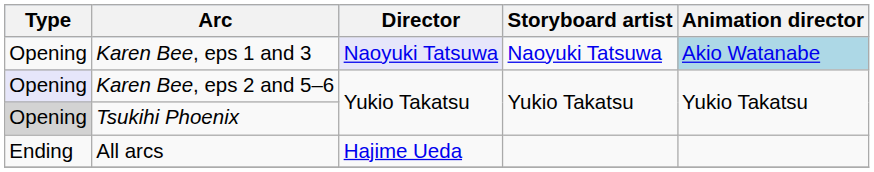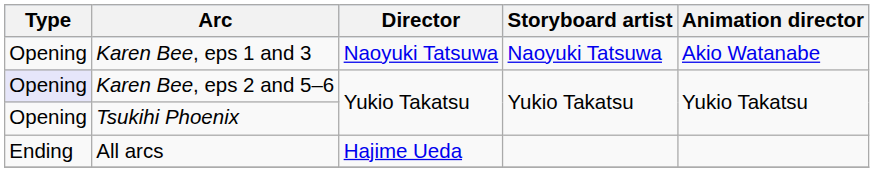(421, 53) lavender background -> (421, 53) no background
(751, 53) lightblue background -> (751, 53) no background
(48, 118) lightgrey background -> (48, 118) no background
